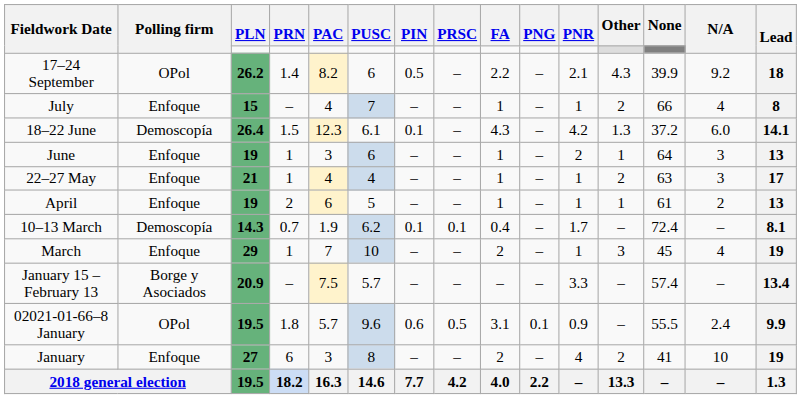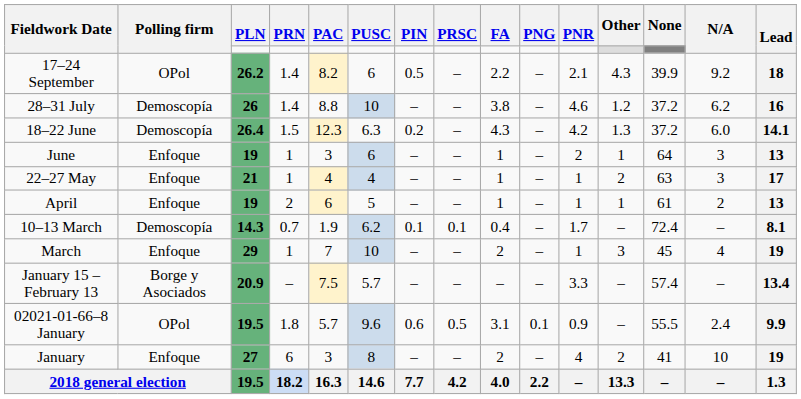+ row: (61, 106)
- row: (61, 106)
(371, 130) 6.1 -> (371, 130) 6.3
(414, 130) 0.1 -> (414, 130) 0.2
